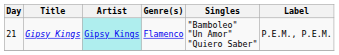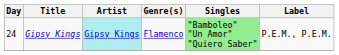(11, 34) 21 -> (11, 34) 24
(223, 34) no background -> (223, 34) lightgreen background
